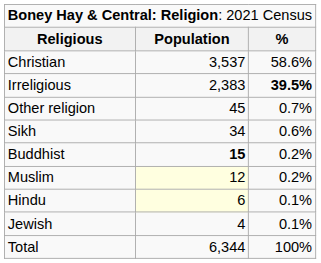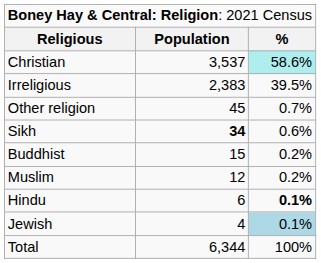(291, 62) no background -> (291, 62) paleturquoise background
(291, 85) bold -> (291, 85) normal
(237, 131) normal -> (237, 131) bold
(237, 154) bold -> (237, 154) normal
(237, 177) lightyellow background -> (237, 177) no background
(241, 200) lightyellow background -> (241, 200) no background
(295, 200) normal -> (295, 200) bold
(295, 223) no background -> (295, 223) lightblue background
